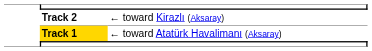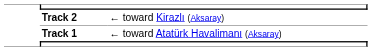(59, 33) gold background -> (59, 33) no background
